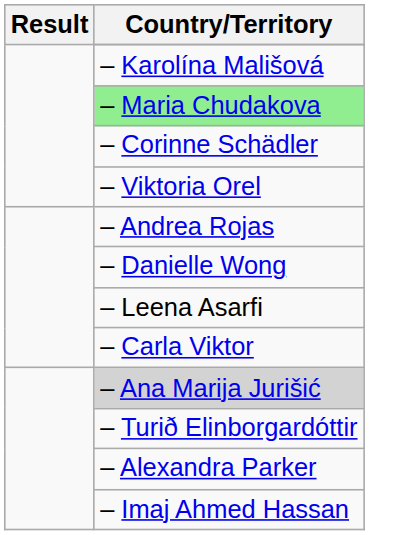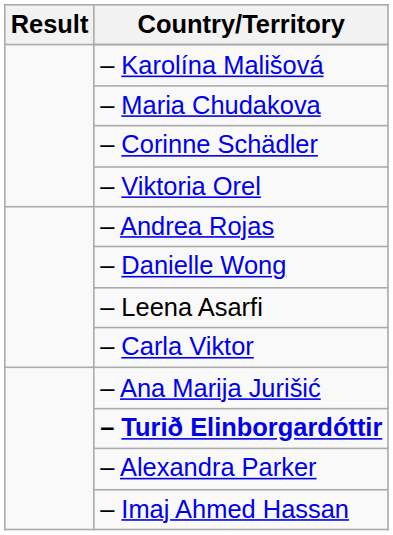(210, 105) lightgreen background -> (210, 105) no background
(210, 387) lightgrey background -> (210, 387) no background
(229, 428) normal -> (241, 428) bold
